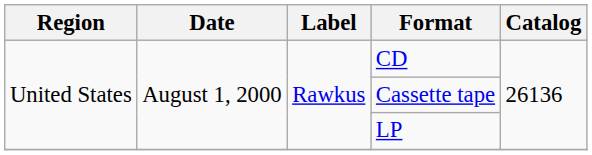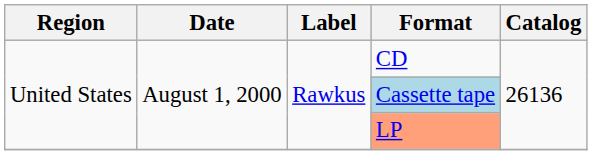(435, 94) no background -> (435, 94) lightblue background
(389, 130) no background -> (389, 130) lightsalmon background
